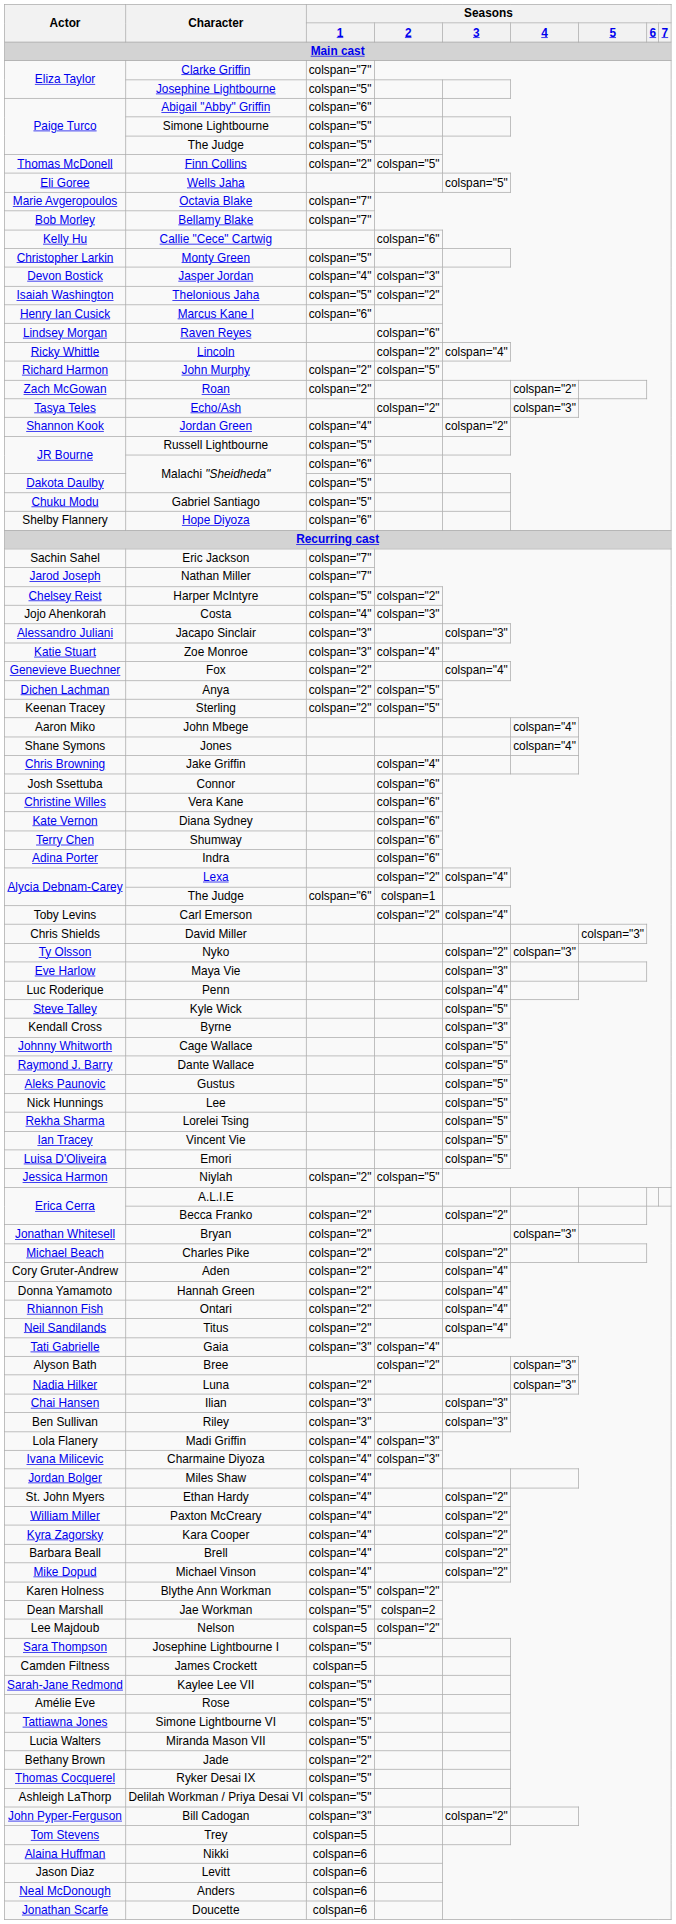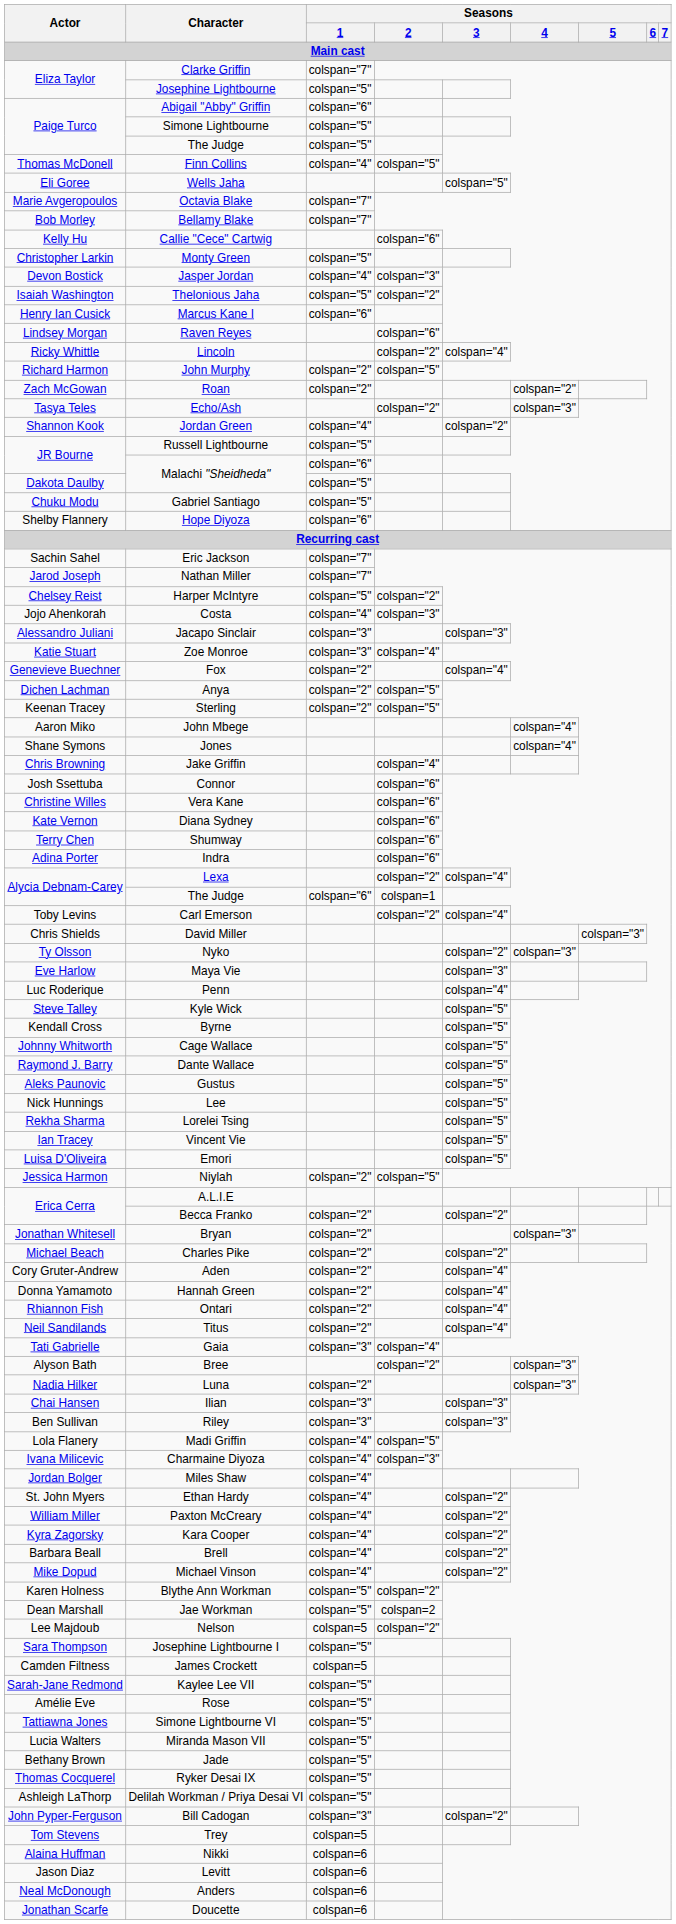(340, 164) colspan="2" -> (340, 164) colspan="4"
(476, 1027) colspan="3" -> (476, 1027) colspan="5"
(408, 1440) colspan="3" -> (408, 1440) colspan="5"
(340, 1760) colspan="2" -> (340, 1760) colspan="5"
